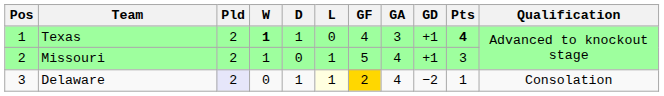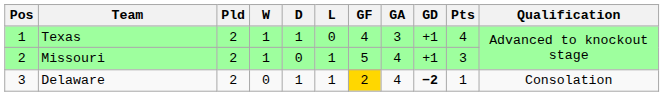(266, 37) bold -> (266, 37) normal
(463, 37) bold -> (463, 37) normal
(233, 80) lavender background -> (233, 80) no background
(332, 80) lightyellow background -> (332, 80) no background
(430, 80) normal -> (430, 80) bold
